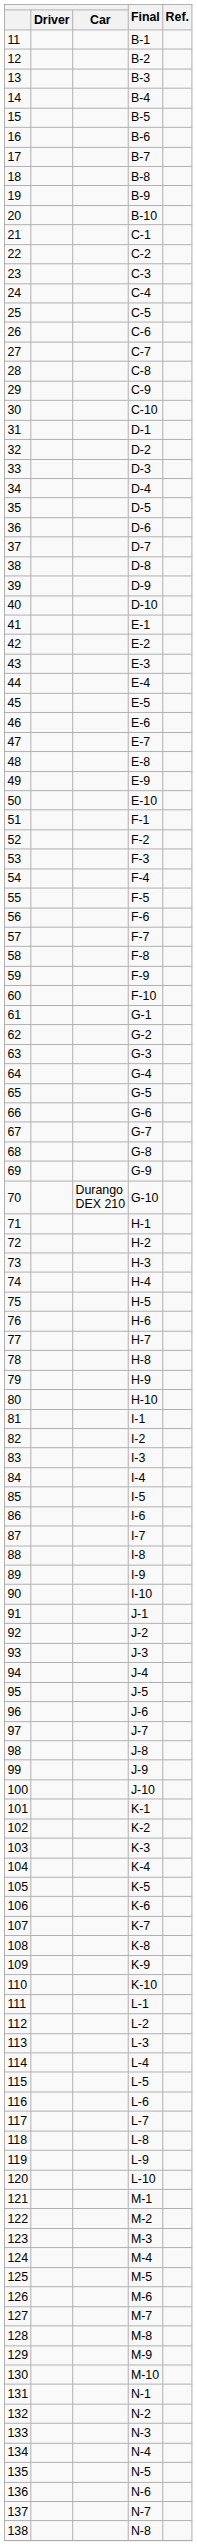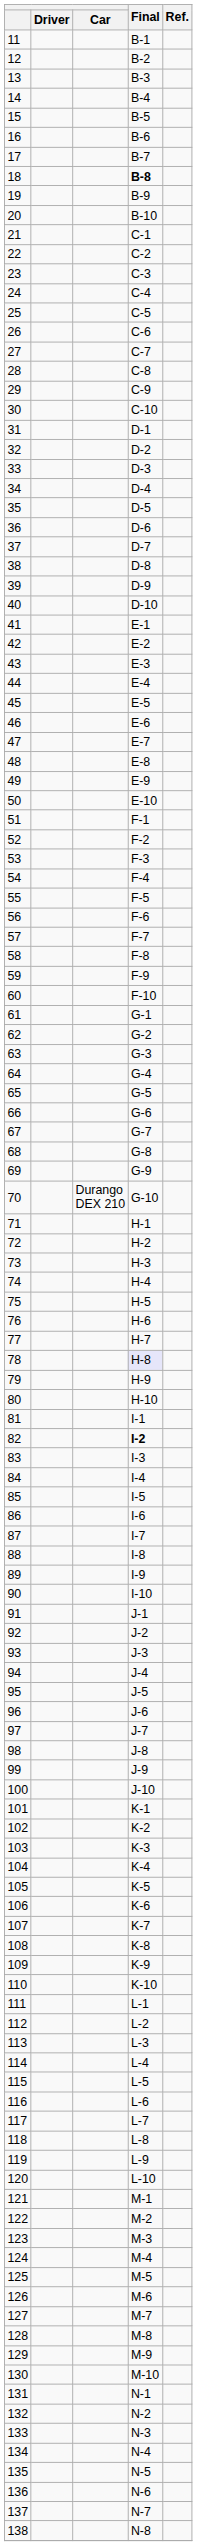(141, 176) normal -> (141, 176) bold
(141, 1360) no background -> (141, 1360) lavender background
(138, 1438) normal -> (138, 1438) bold
